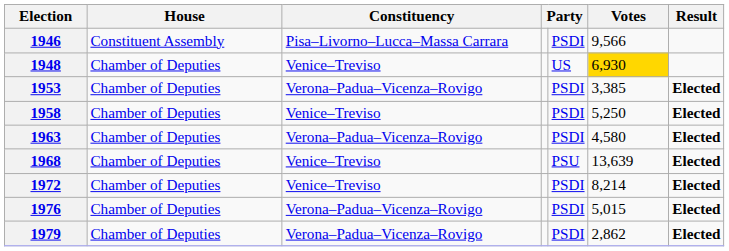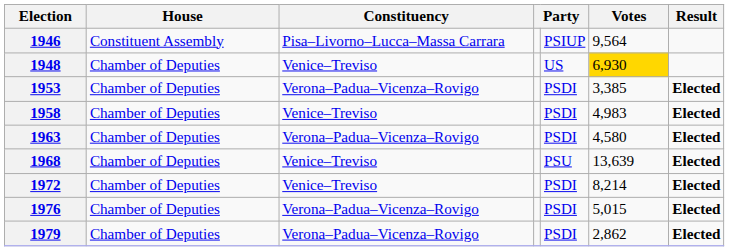(568, 40) PSDI -> (565, 40) PSIUP
(609, 40) 9,566 -> (609, 40) 9,564
(609, 112) 5,250 -> (609, 112) 4,983
